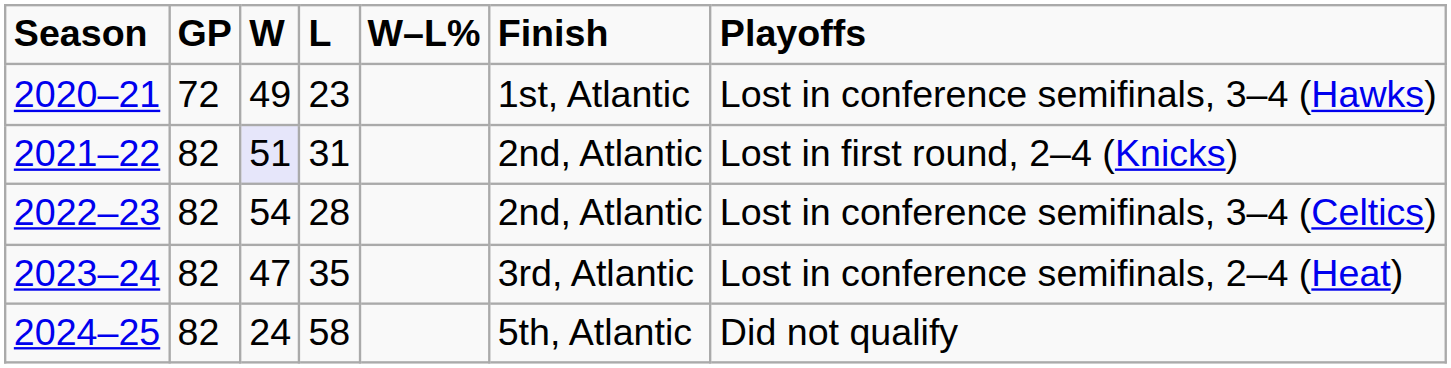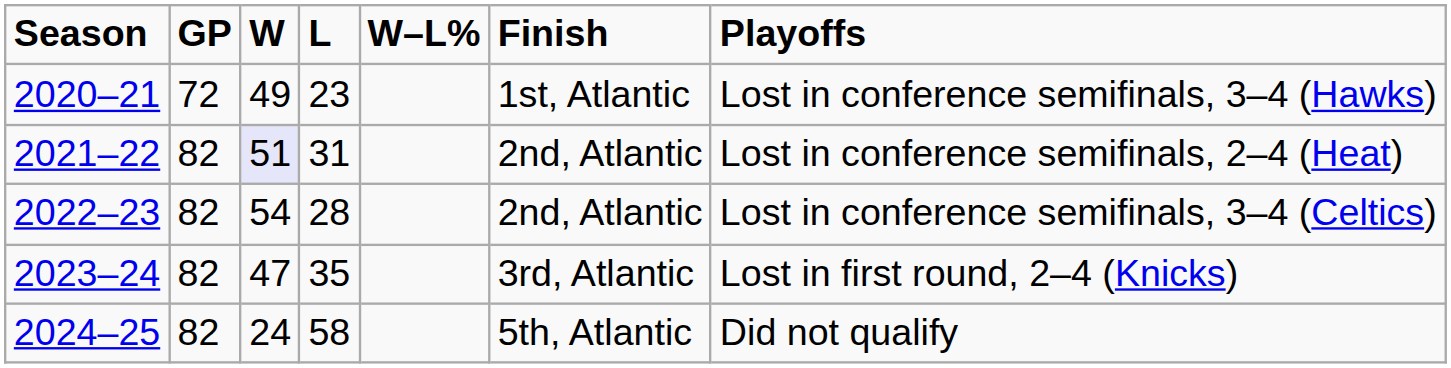(979, 153) Lost in first round, 2–4 (Knicks) -> (1062, 153) Lost in conference semifinals, 2–4 (Heat)
(1062, 272) Lost in conference semifinals, 2–4 (Heat) -> (979, 272) Lost in first round, 2–4 (Knicks)
